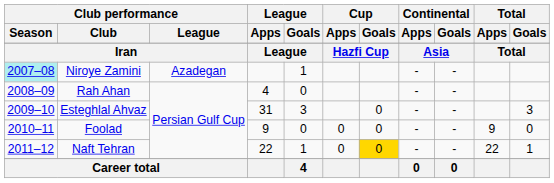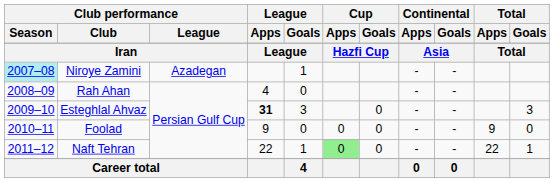(266, 110) normal -> (266, 110) bold
(341, 149) no background -> (341, 149) lightgreen background
(379, 149) gold background -> (379, 149) no background
